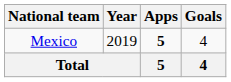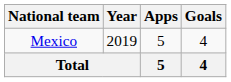(161, 40) bold -> (161, 40) normal
